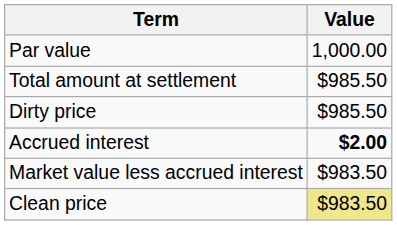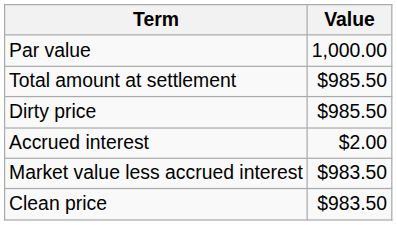(363, 142) bold -> (363, 142) normal
(352, 204) khaki background -> (352, 204) no background
